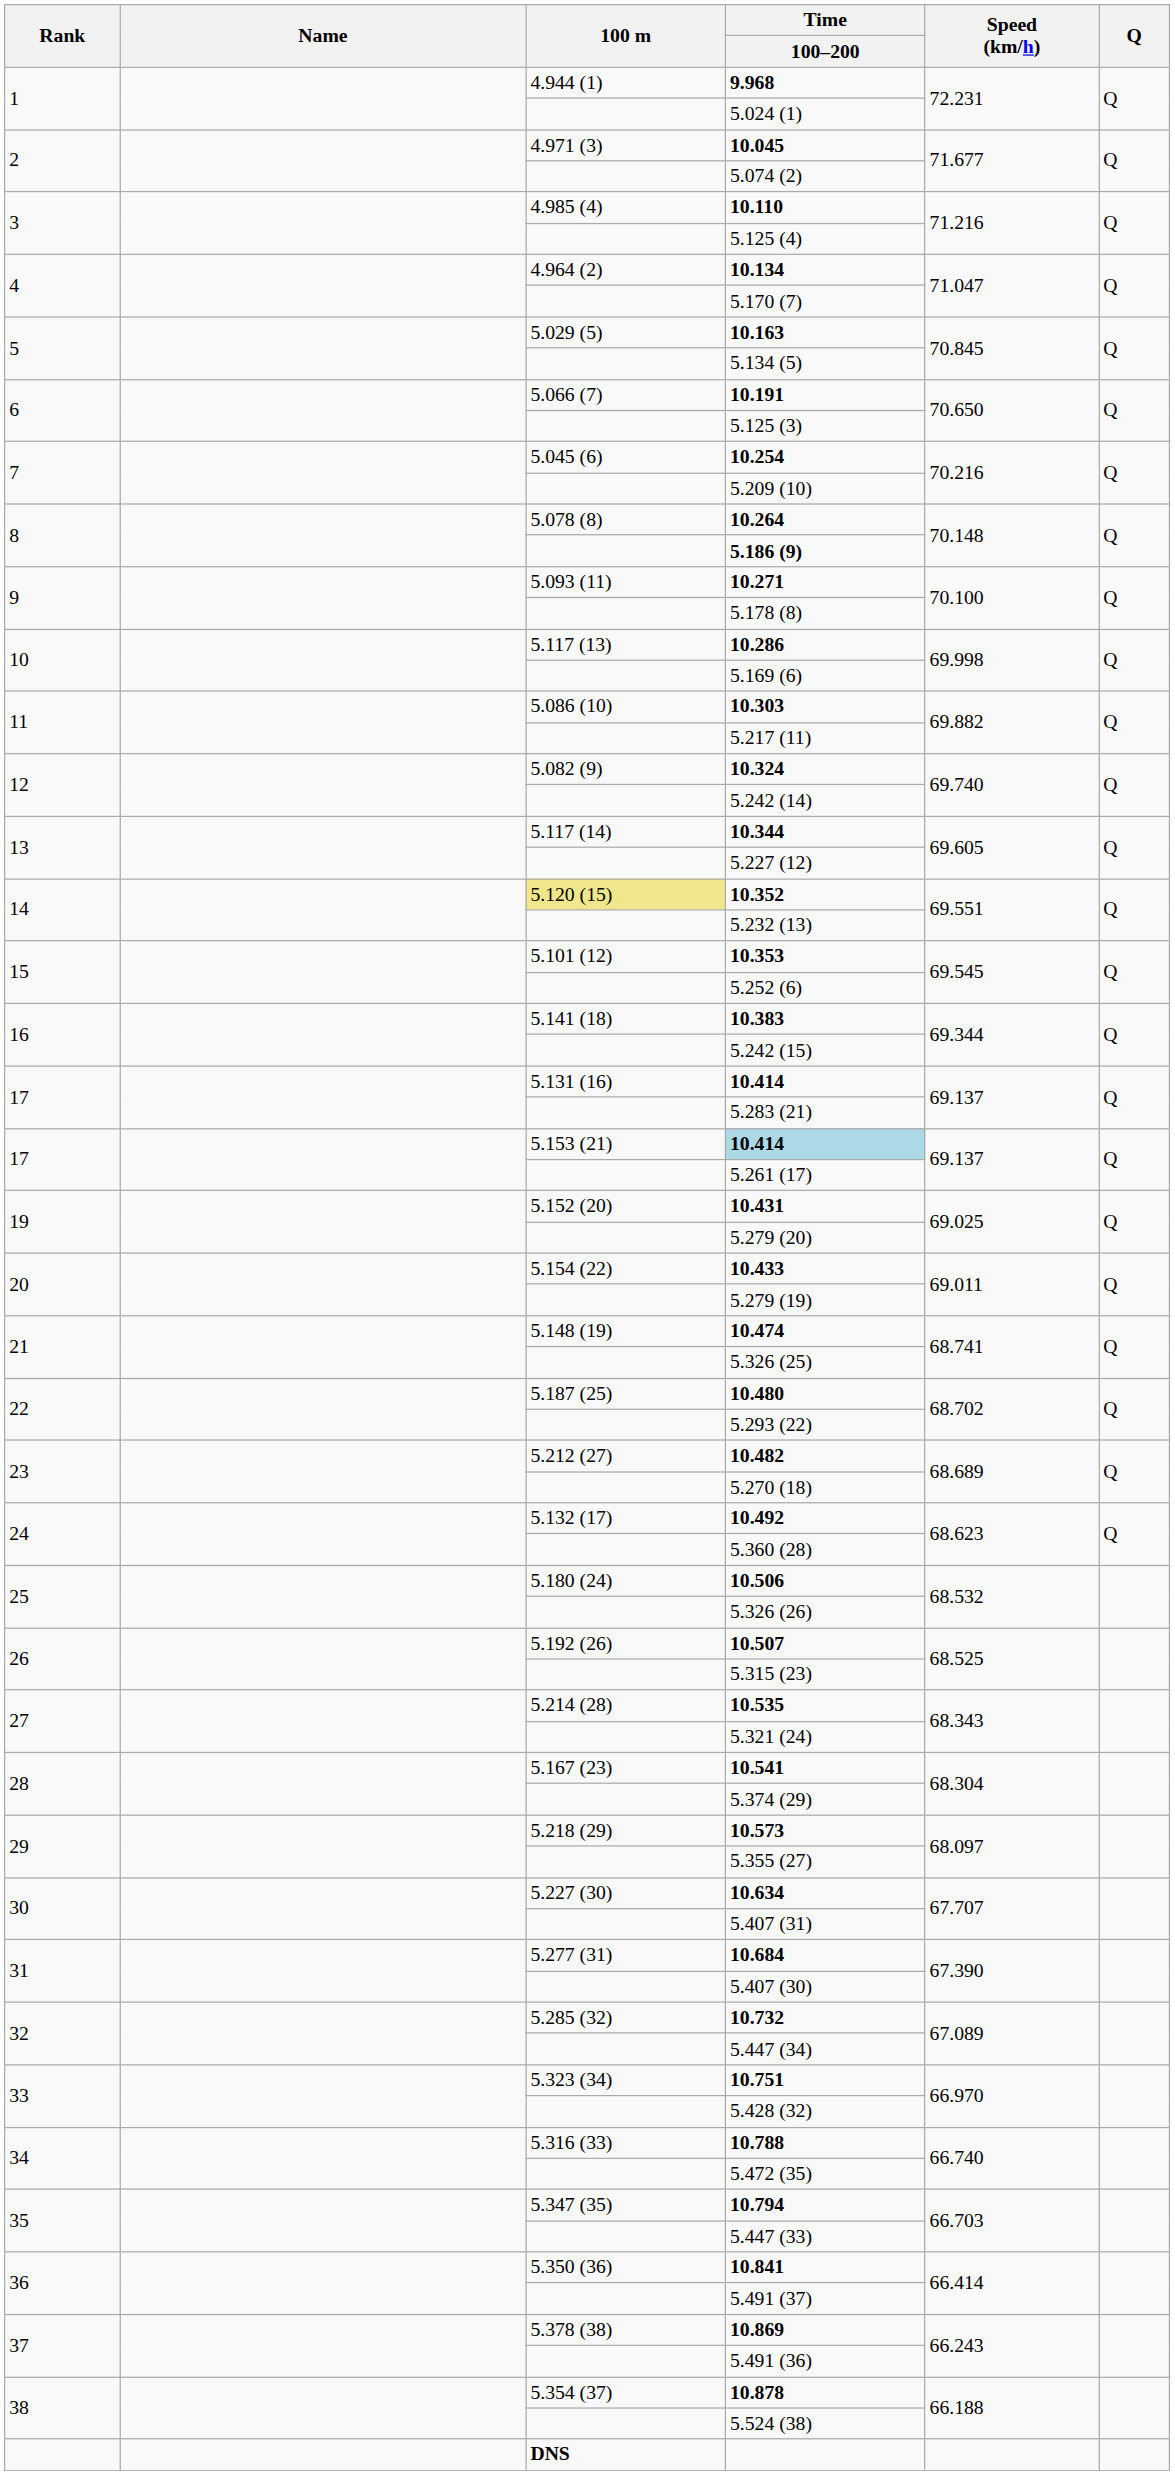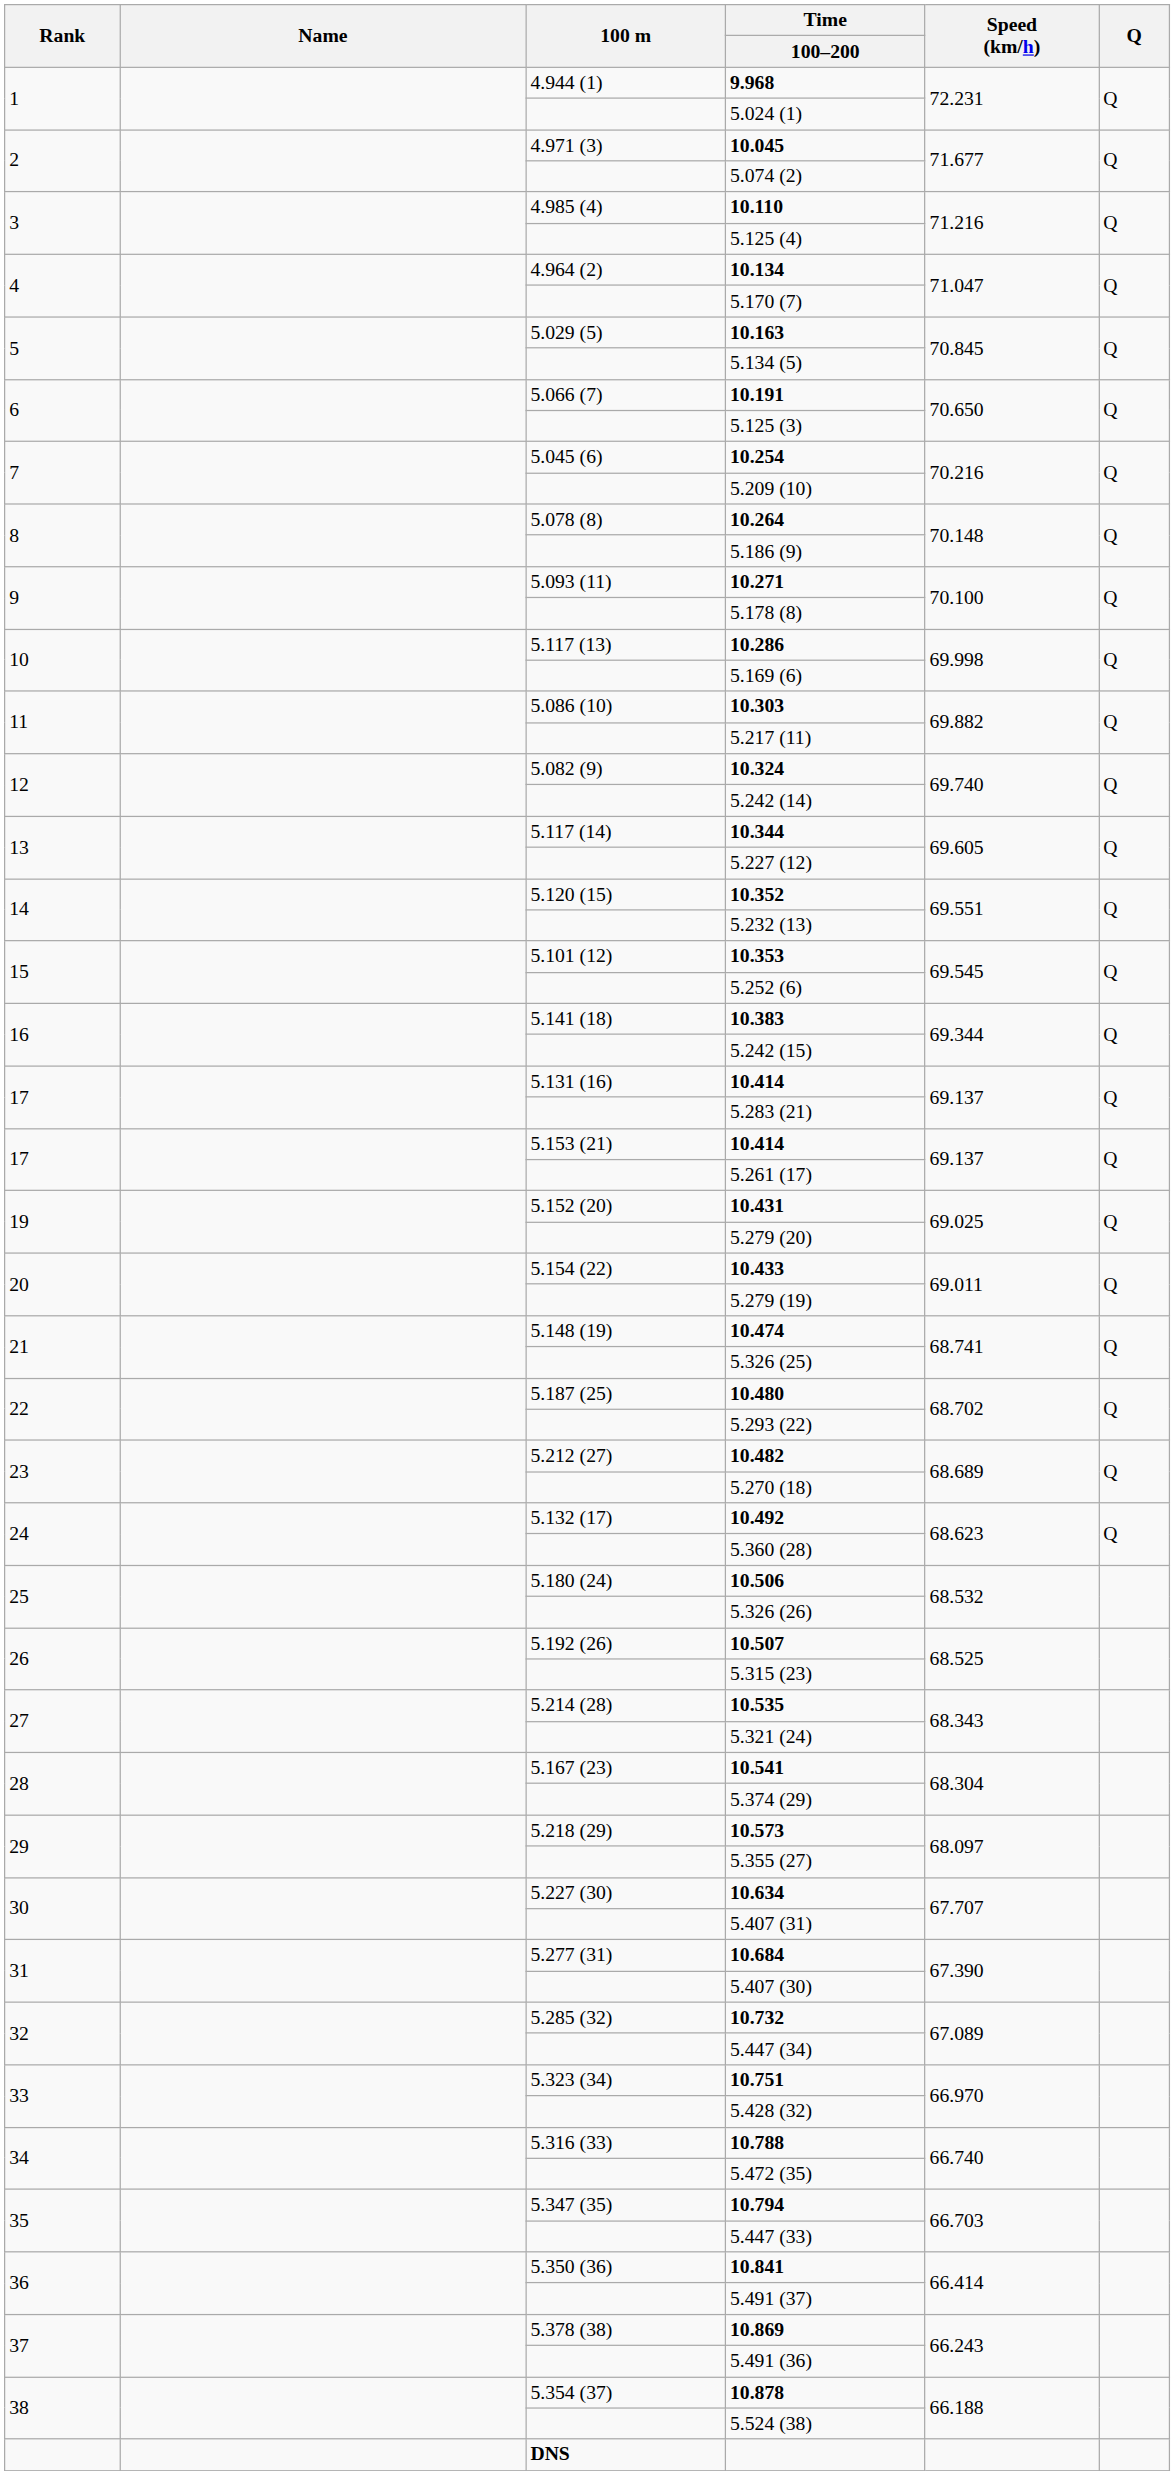(766, 550) bold -> (766, 550) normal
(571, 894) khaki background -> (571, 894) no background
(757, 1143) lightblue background -> (757, 1143) no background
